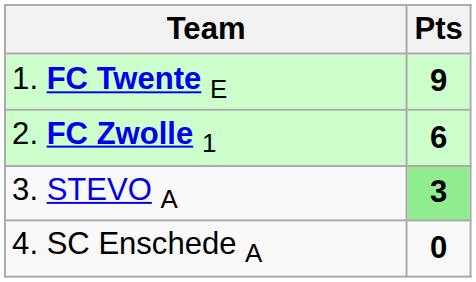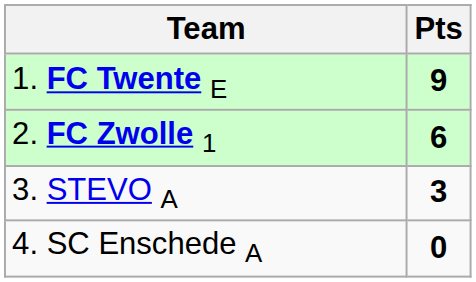(439, 192) lightgreen background -> (439, 192) no background
